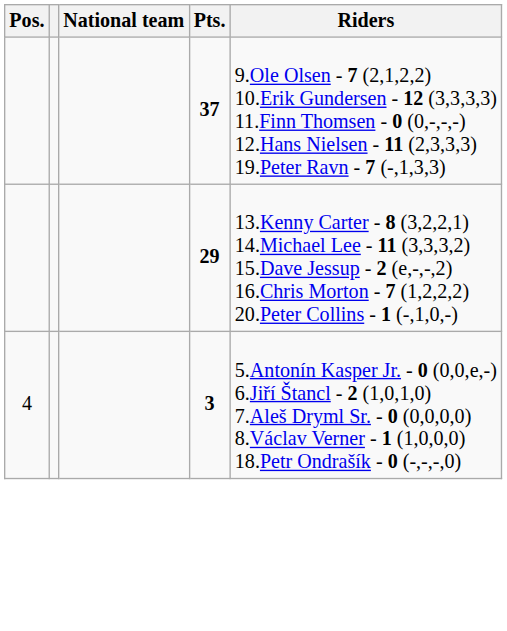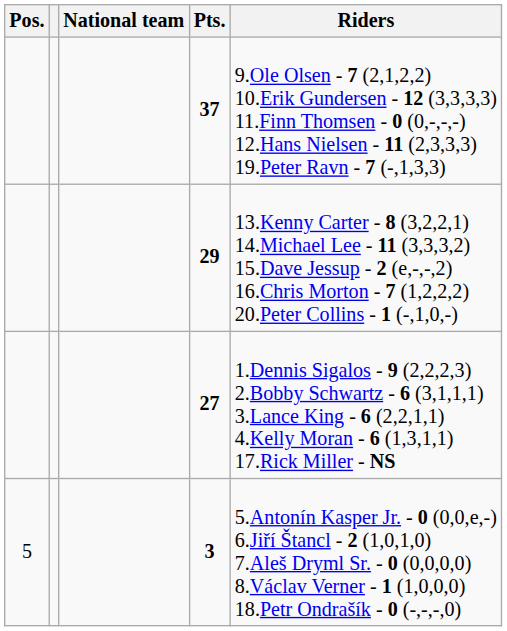+ row: (210, 404)
(27, 404) 4 -> (27, 551) 5
